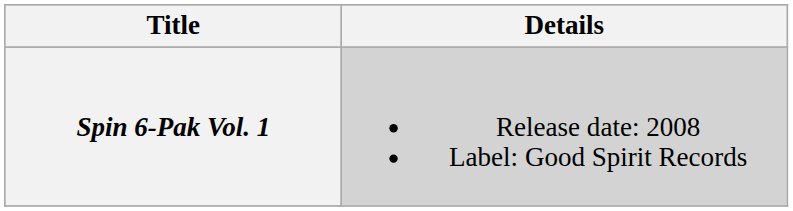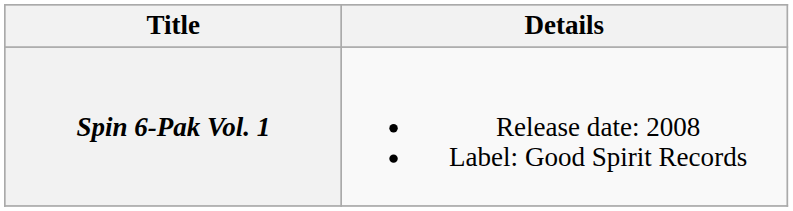(564, 142) lightgrey background -> (564, 142) no background
